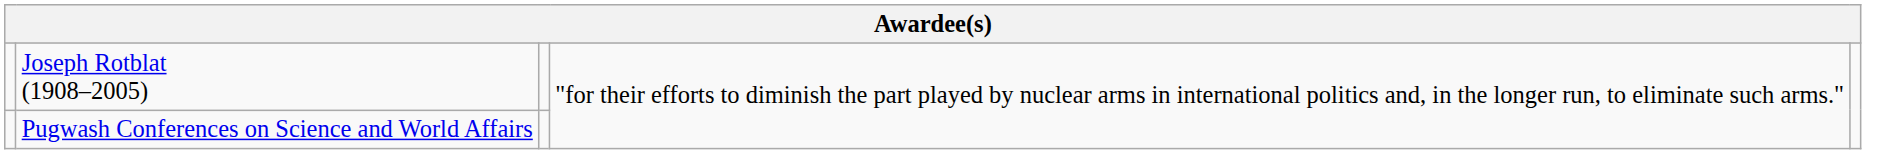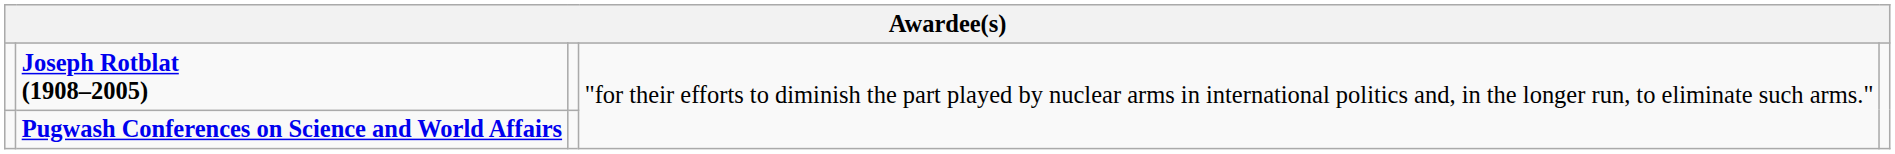(94, 76) normal -> (100, 76) bold
(277, 129) normal -> (292, 129) bold
